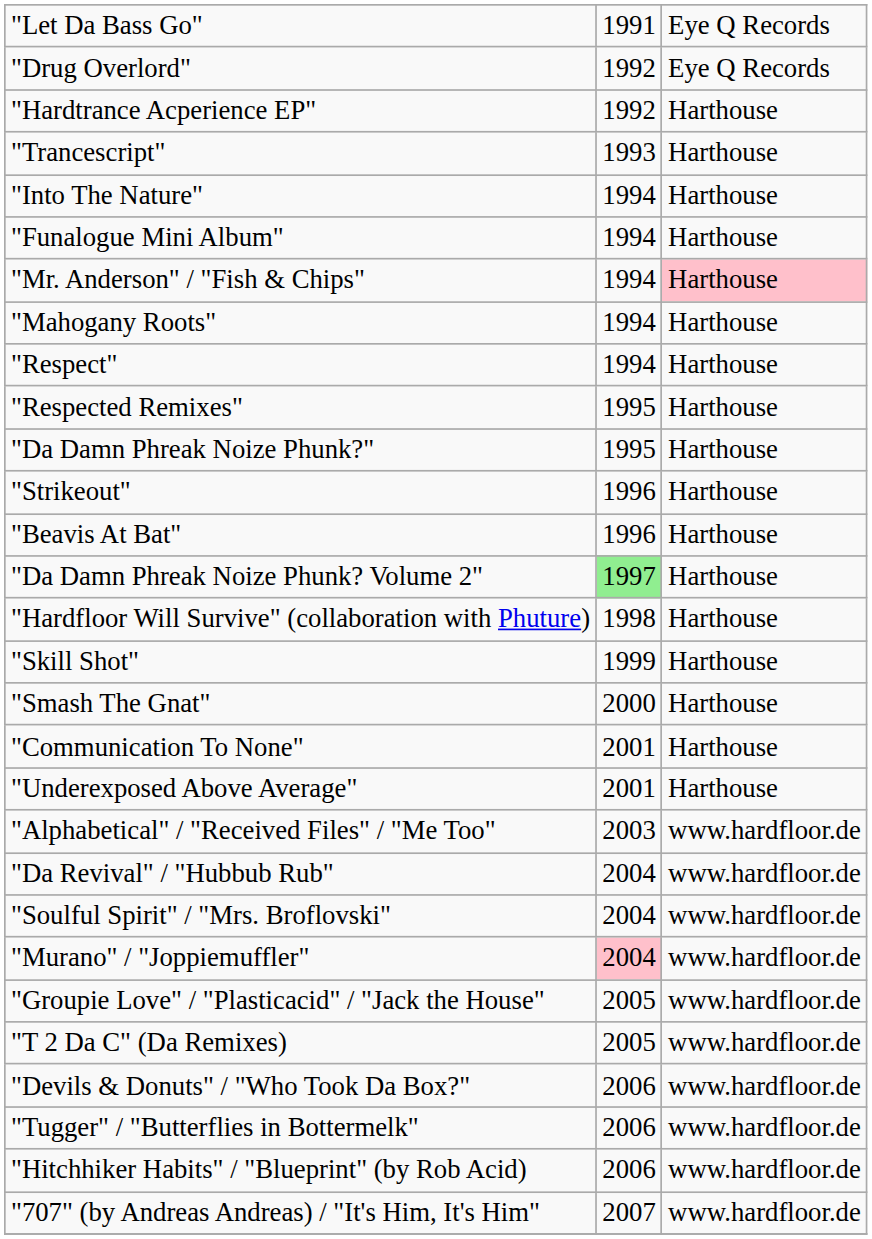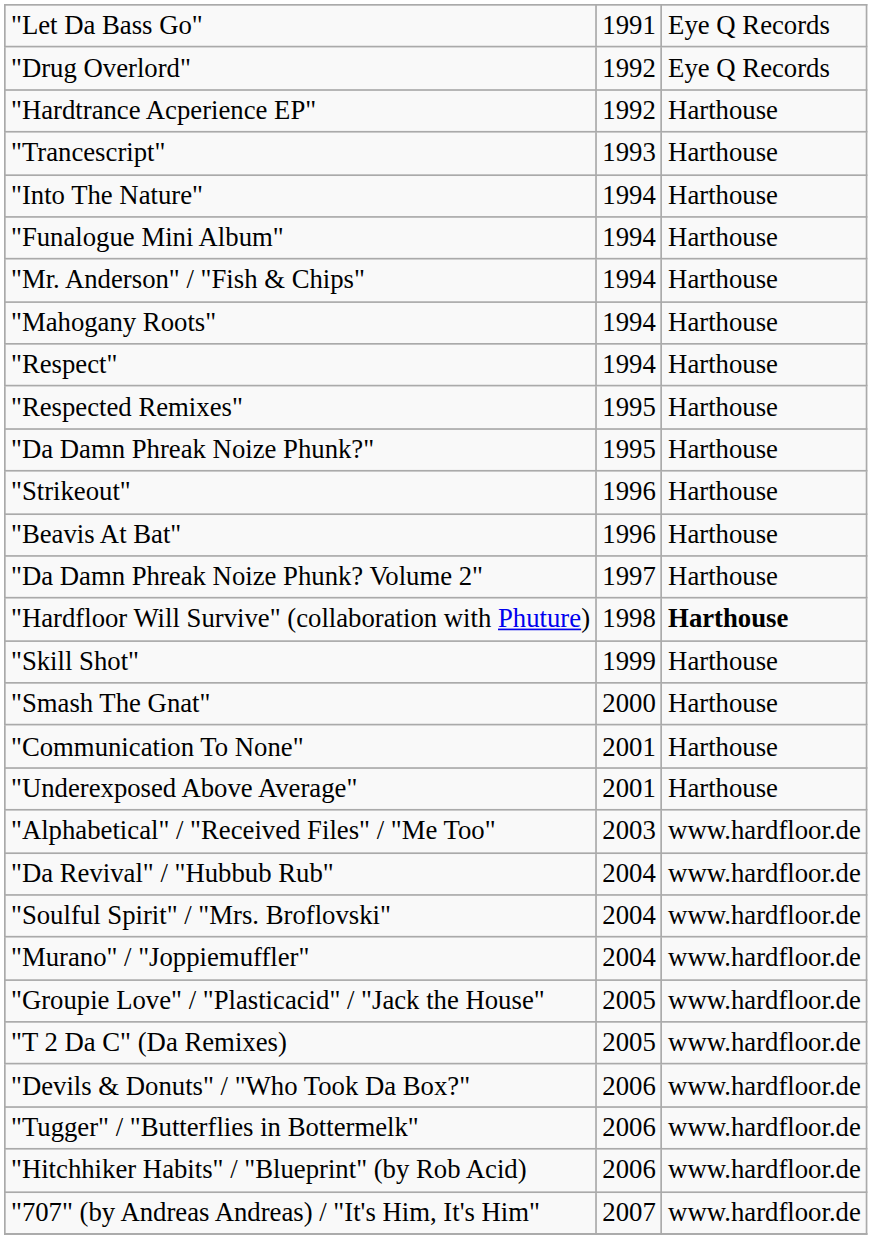(723, 279) pink background -> (723, 279) no background
(629, 576) lightgreen background -> (629, 576) no background
(723, 618) normal -> (728, 618) bold
(629, 957) pink background -> (629, 957) no background
